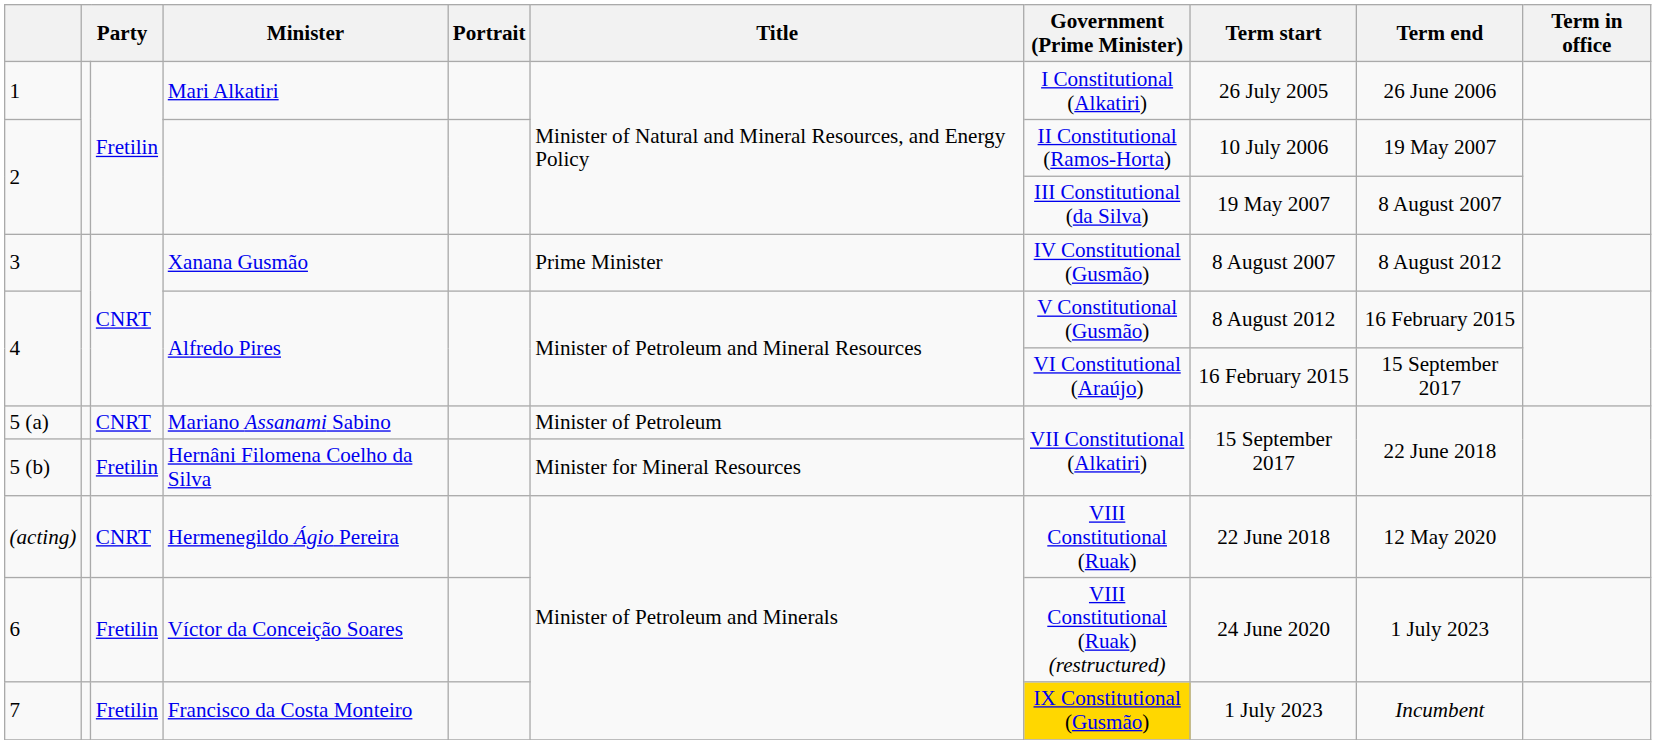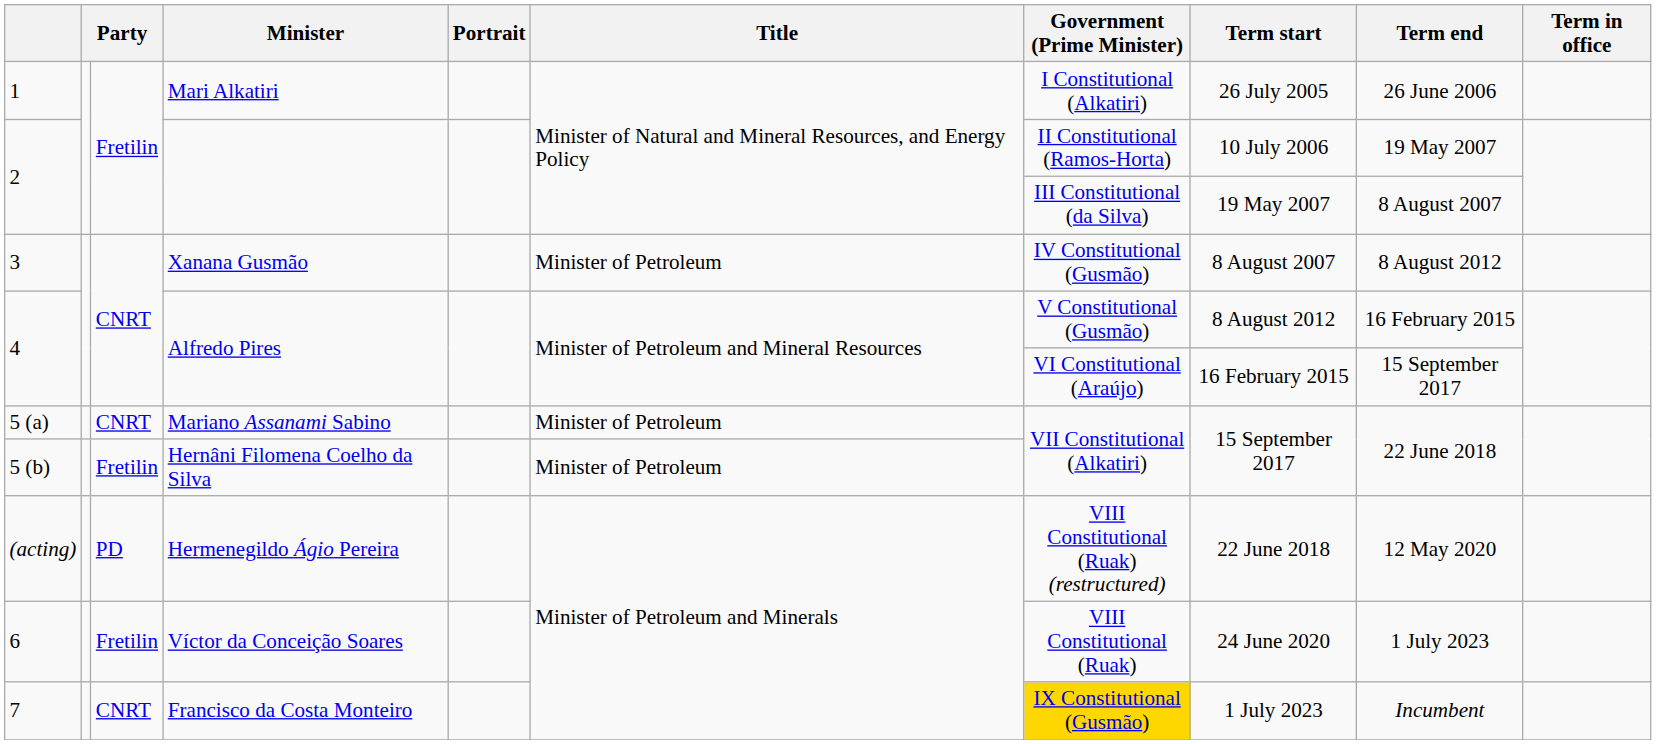(599, 262) Prime Minister -> (629, 262) Minister of Petroleum
(668, 467) Minister for Mineral Resources -> (629, 467) Minister of Petroleum
(123, 536) CNRT -> (109, 548) PD
(1107, 536) VIII Constitutional (Ruak) -> (1107, 548) VIII Constitutional (Ruak) (restructured)
(1107, 629) VIII Constitutional (Ruak) (restructured) -> (1107, 641) VIII Constitutional (Ruak)
(127, 710) Fretilin -> (123, 710) CNRT
